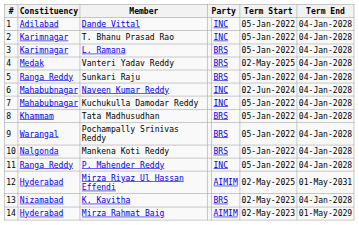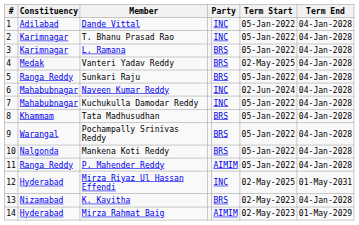(221, 165) INC -> (226, 165) AIMIM
(226, 182) AIMIM -> (221, 182) INC
